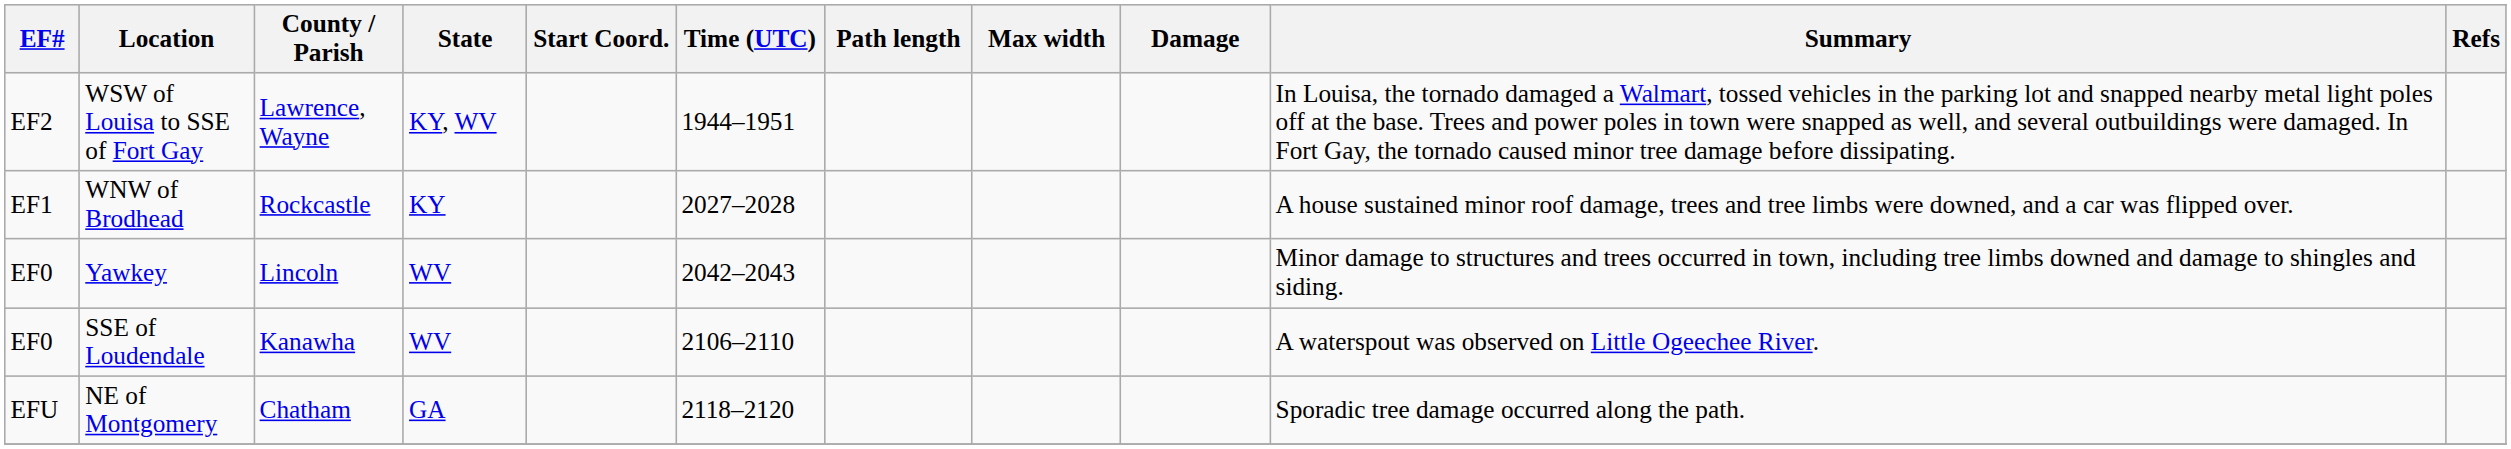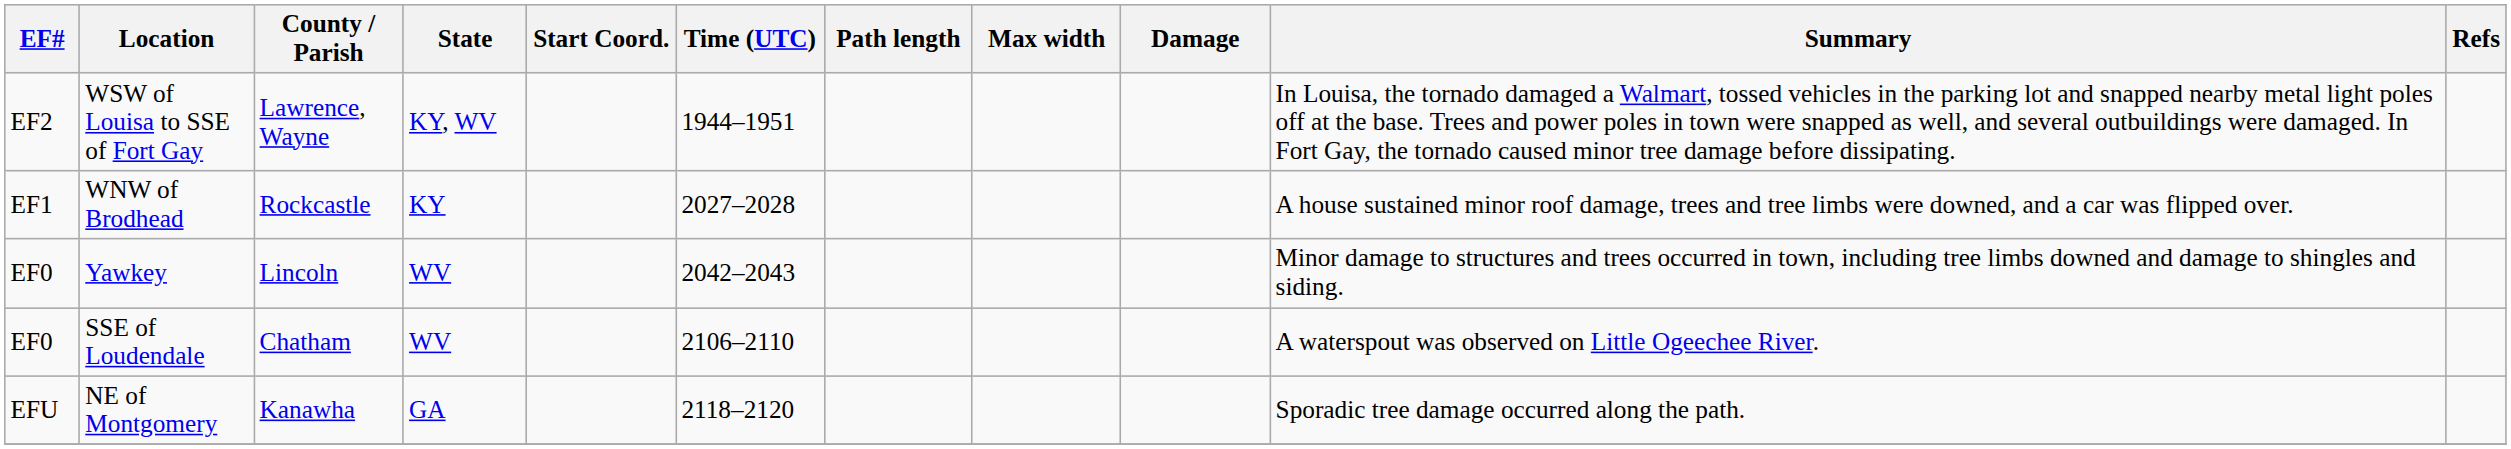(307, 341) Kanawha -> (305, 341) Chatham
(305, 409) Chatham -> (307, 409) Kanawha
